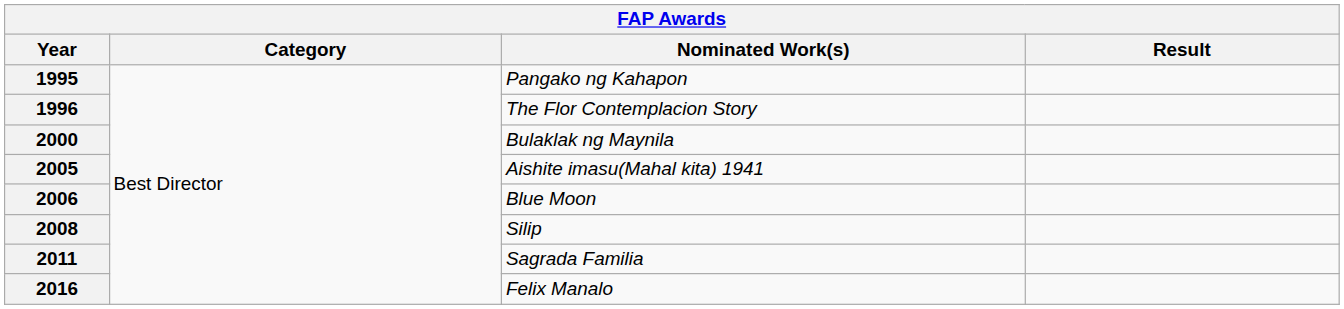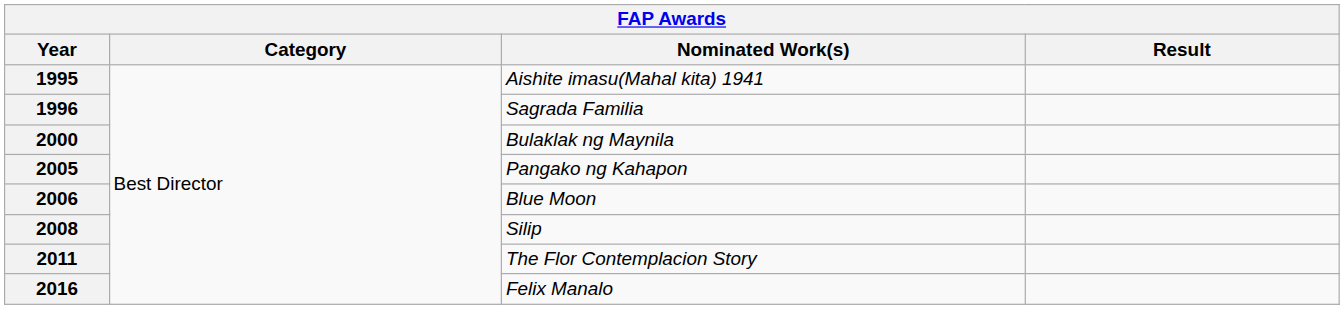(597, 79) Pangako ng Kahapon -> (635, 79) Aishite imasu(Mahal kita) 1941
(631, 109) The Flor Contemplacion Story -> (575, 109) Sagrada Familia
(635, 169) Aishite imasu(Mahal kita) 1941 -> (597, 169) Pangako ng Kahapon
(575, 259) Sagrada Familia -> (631, 259) The Flor Contemplacion Story
